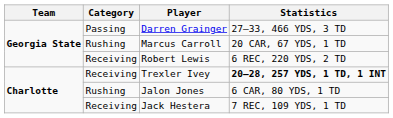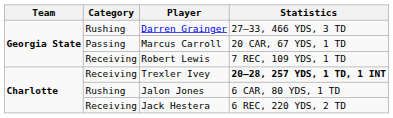(105, 28) Passing -> (105, 28) Rushing
(105, 44) Rushing -> (105, 44) Passing
(289, 59) 6 REC, 220 YDS, 2 TD -> (289, 59) 7 REC, 109 YDS, 1 TD
(289, 105) 7 REC, 109 YDS, 1 TD -> (289, 105) 6 REC, 220 YDS, 2 TD
